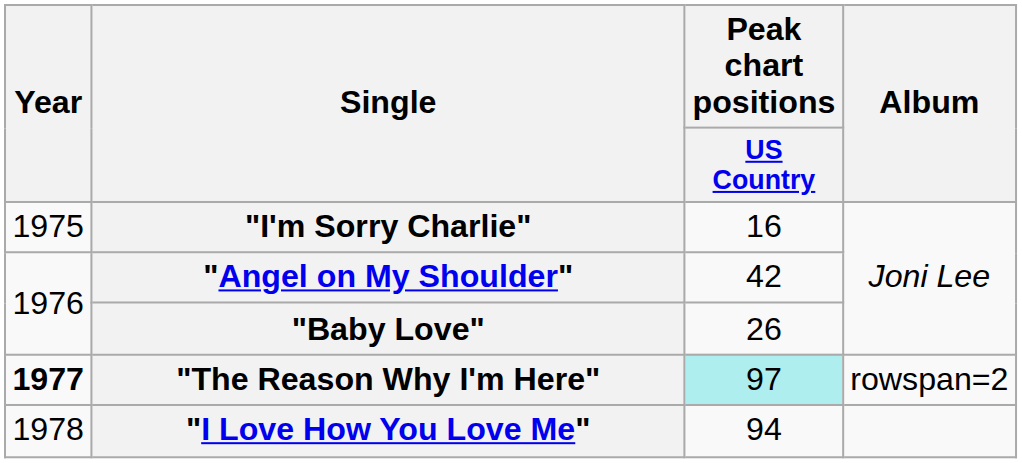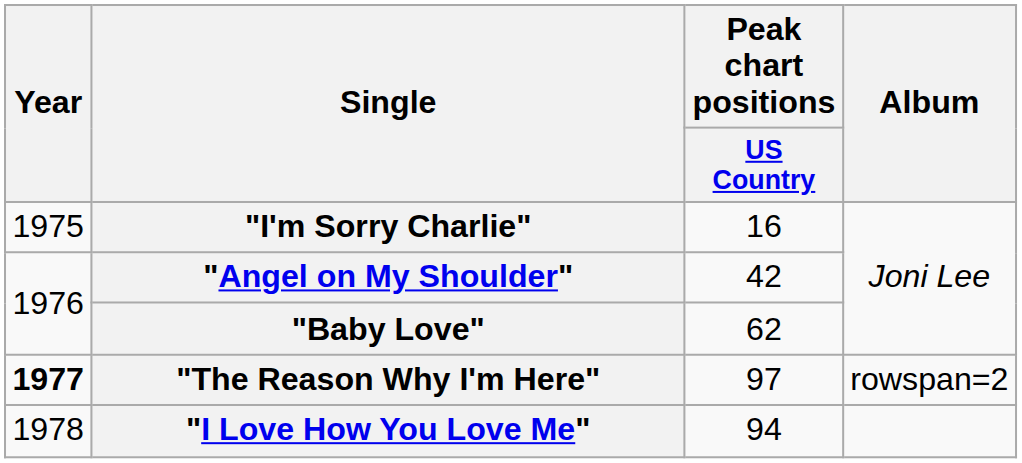(764, 328) 26 -> (764, 328) 62
(764, 379) paleturquoise background -> (764, 379) no background
